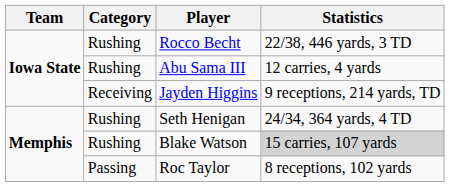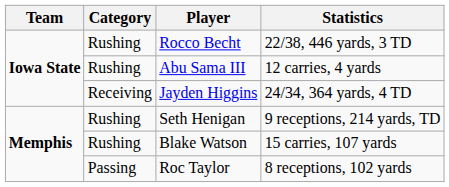(353, 93) 9 receptions, 214 yards, TD -> (338, 93) 24/34, 364 yards, 4 TD
(338, 118) 24/34, 364 yards, 4 TD -> (353, 118) 9 receptions, 214 yards, TD
(331, 143) lightgrey background -> (331, 143) no background
